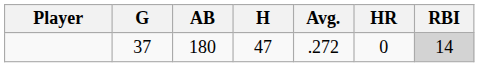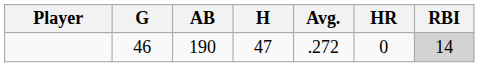(142, 47) 37 -> (142, 47) 46
(203, 47) 180 -> (203, 47) 190
